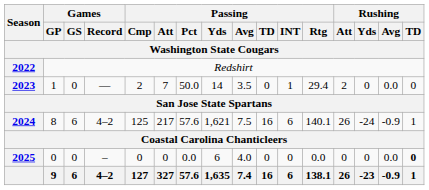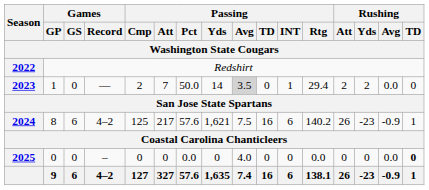(244, 85) no background -> (244, 85) lightgrey background
(367, 85) 0 -> (367, 85) 2
(318, 121) 140.1 -> (318, 121) 140.2
(367, 121) -24 -> (367, 121) -23
(217, 157) 6 -> (217, 157) 0
